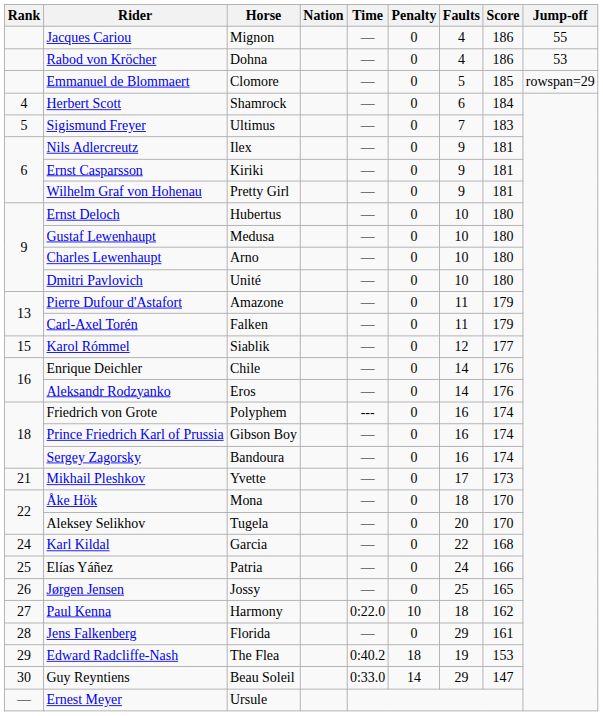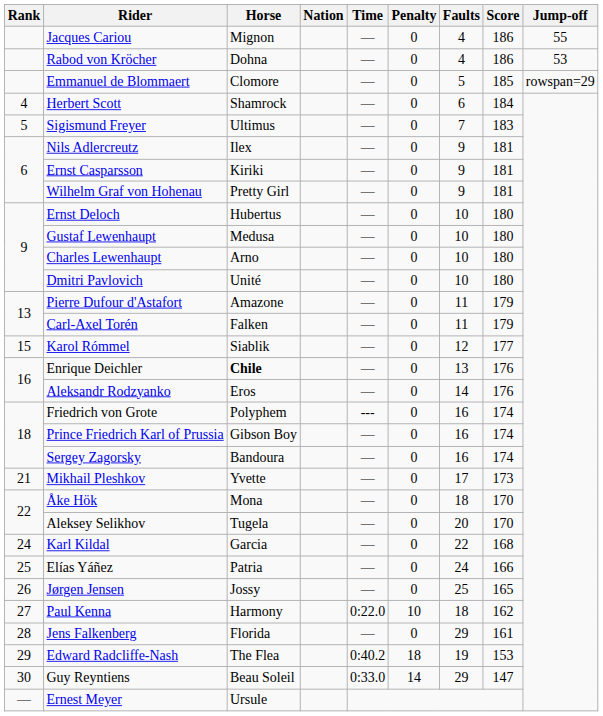(245, 368) normal -> (246, 368) bold
(461, 368) 14 -> (461, 368) 13
